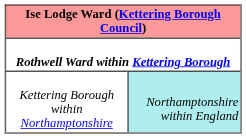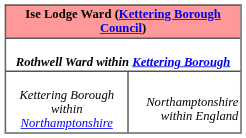(192, 109) paleturquoise background -> (192, 109) no background
